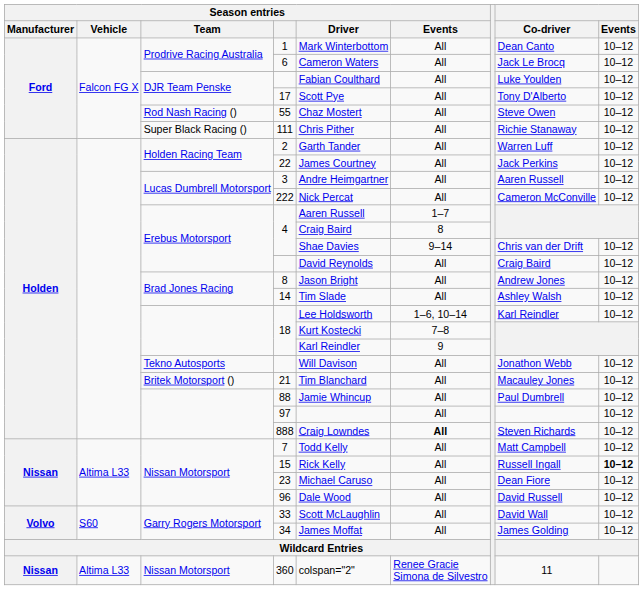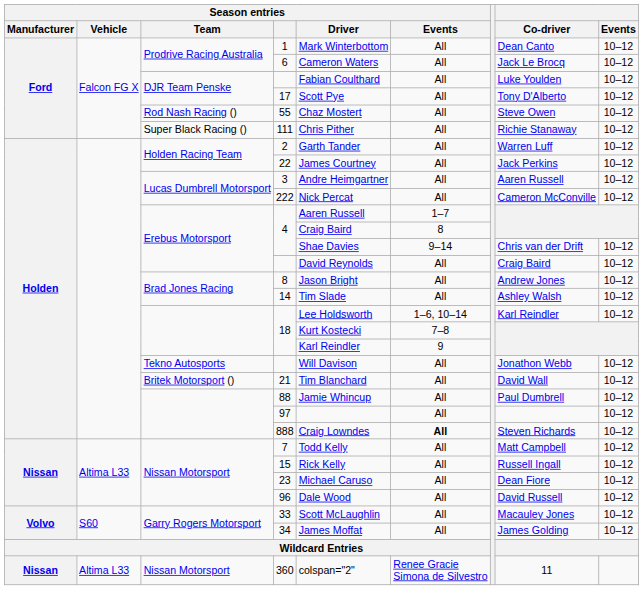(536, 380) Macauley Jones -> (523, 380) David Wall
(618, 464) bold -> (618, 464) normal
(523, 514) David Wall -> (536, 514) Macauley Jones
